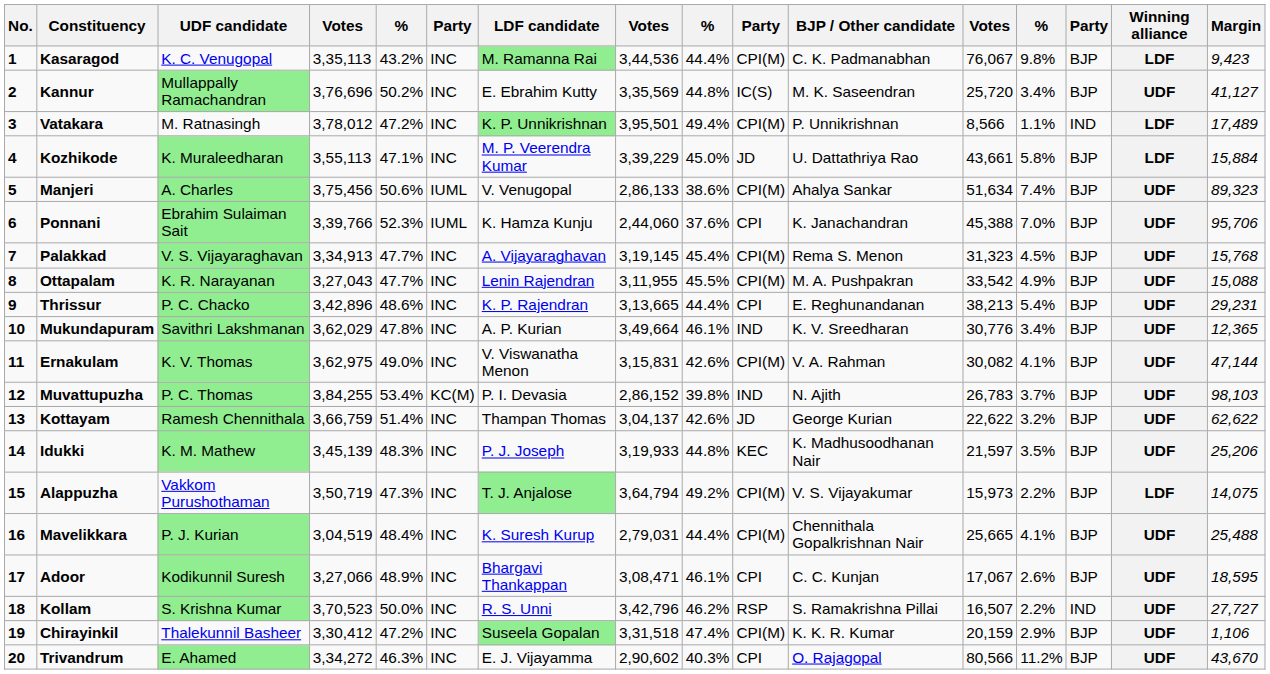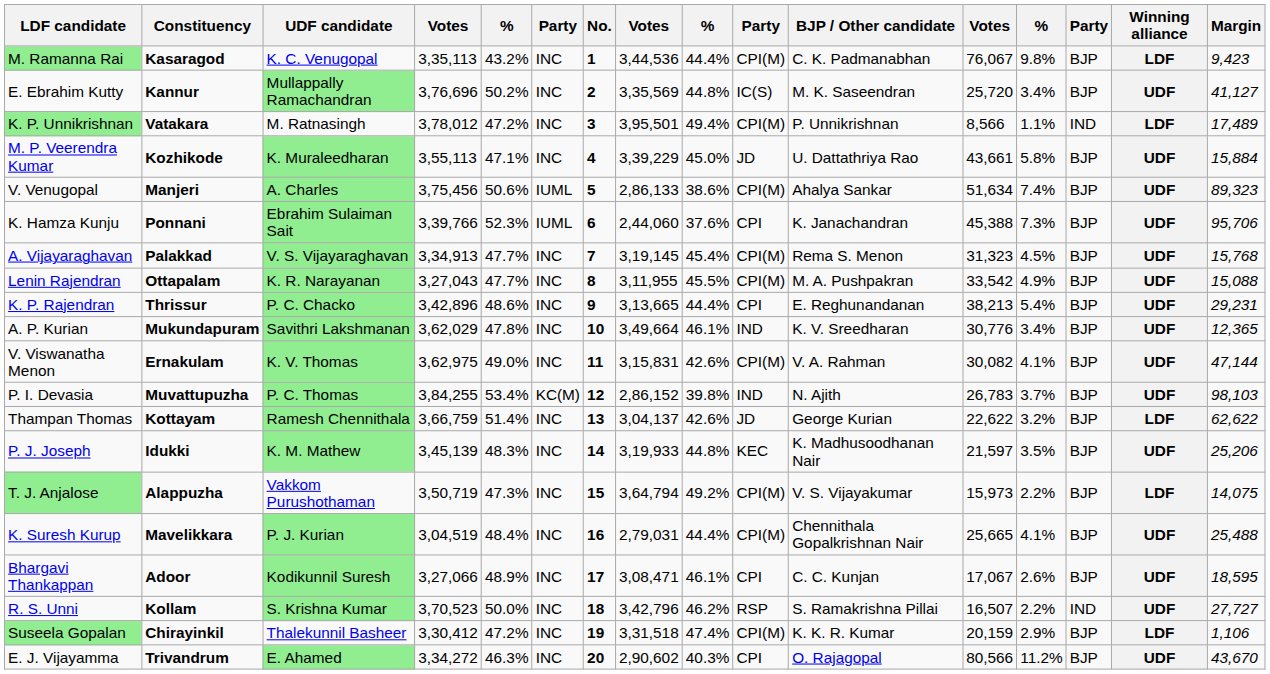columns swapped: (20, 25) <-> (547, 25)
(1160, 157) LDF -> (1160, 157) UDF
(1038, 223) 7.0% -> (1038, 223) 7.3%
(1160, 419) UDF -> (1160, 419) LDF
(1160, 633) UDF -> (1160, 633) LDF
